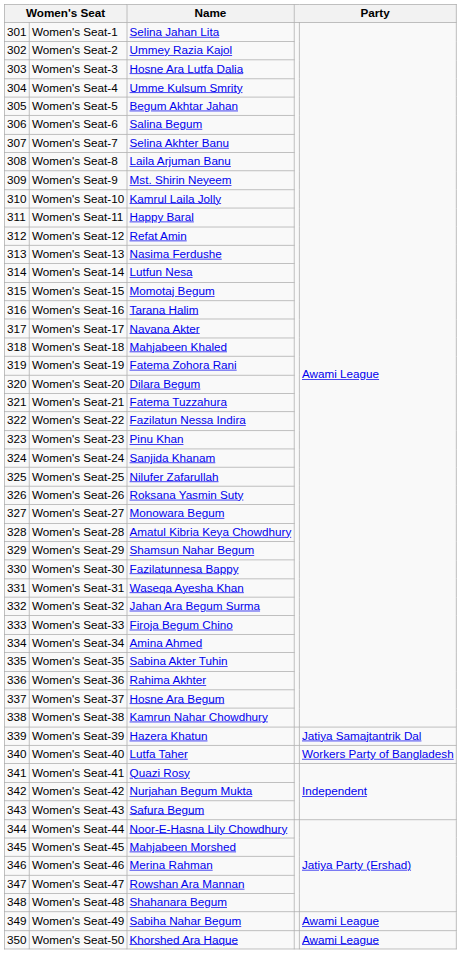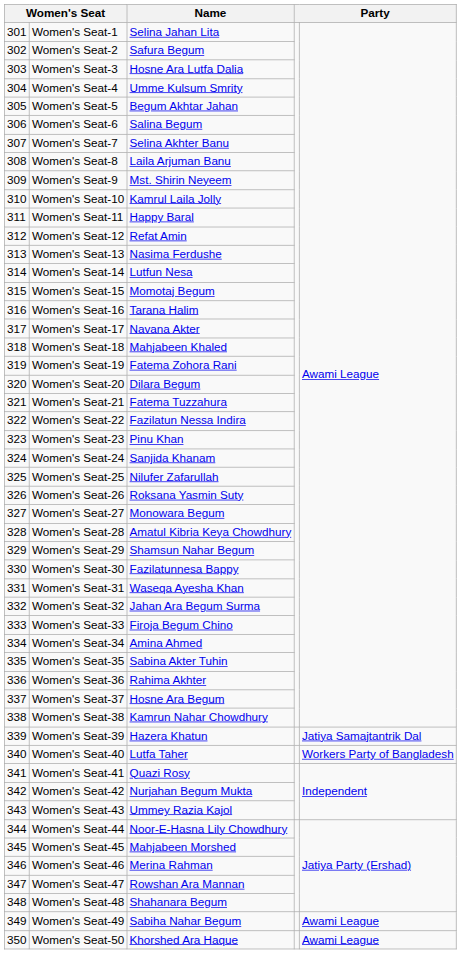(181, 50) Ummey Razia Kajol -> (167, 50) Safura Begum
(167, 810) Safura Begum -> (181, 810) Ummey Razia Kajol
